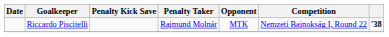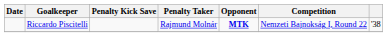(239, 24) normal -> (239, 24) bold
(376, 24) bold -> (376, 24) normal
